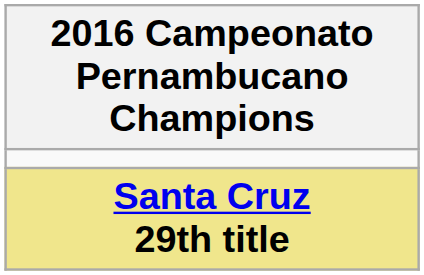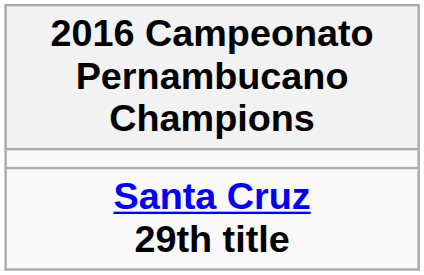(212, 217) khaki background -> (212, 217) no background
